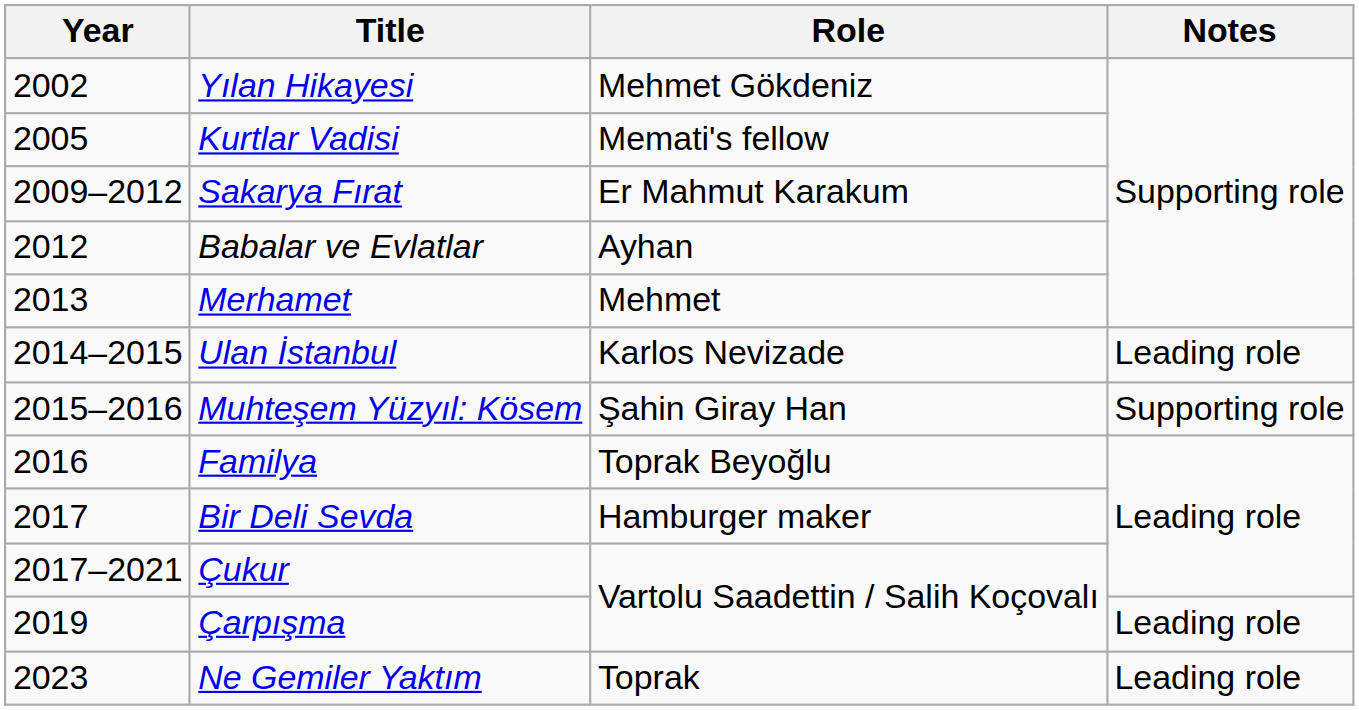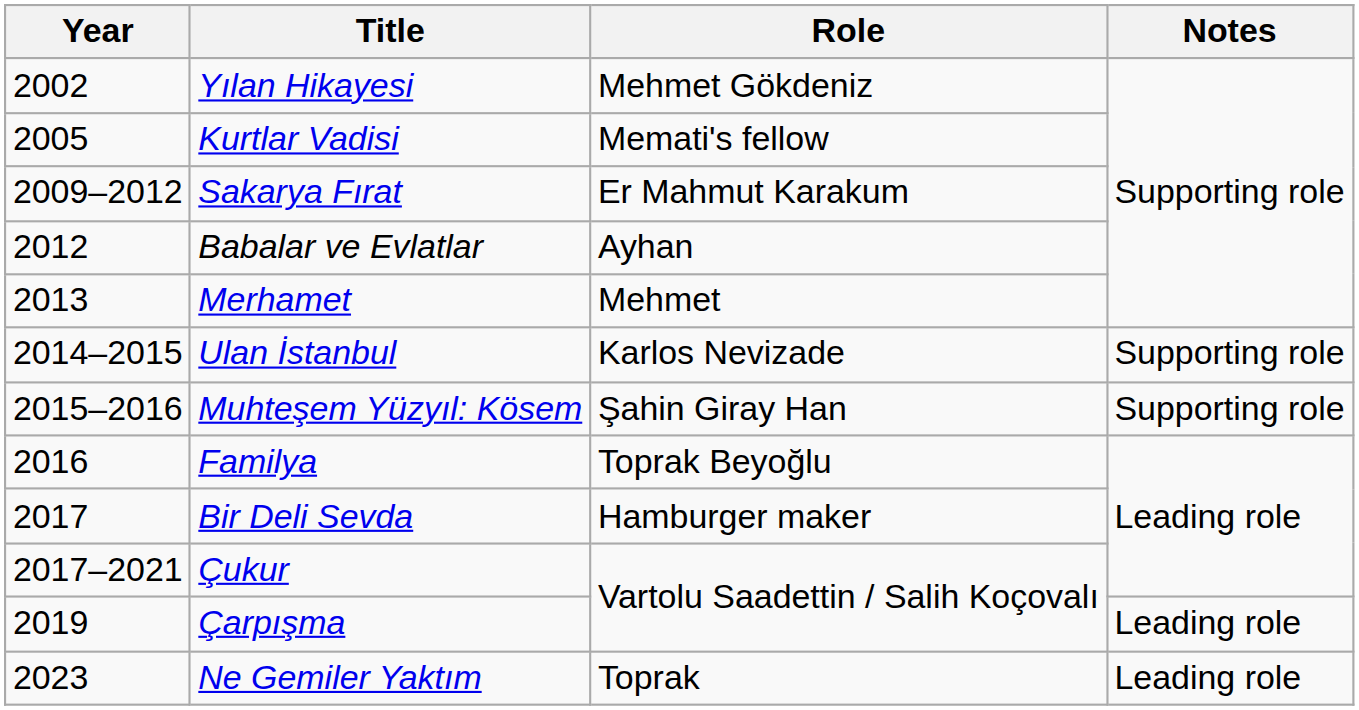(1208, 354) Leading role -> (1230, 354) Supporting role
